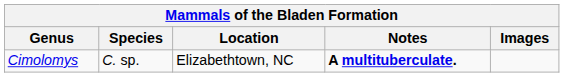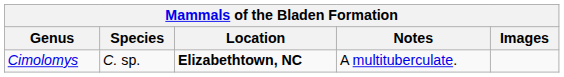(235, 60) normal -> (240, 60) bold
(392, 60) bold -> (399, 60) normal
